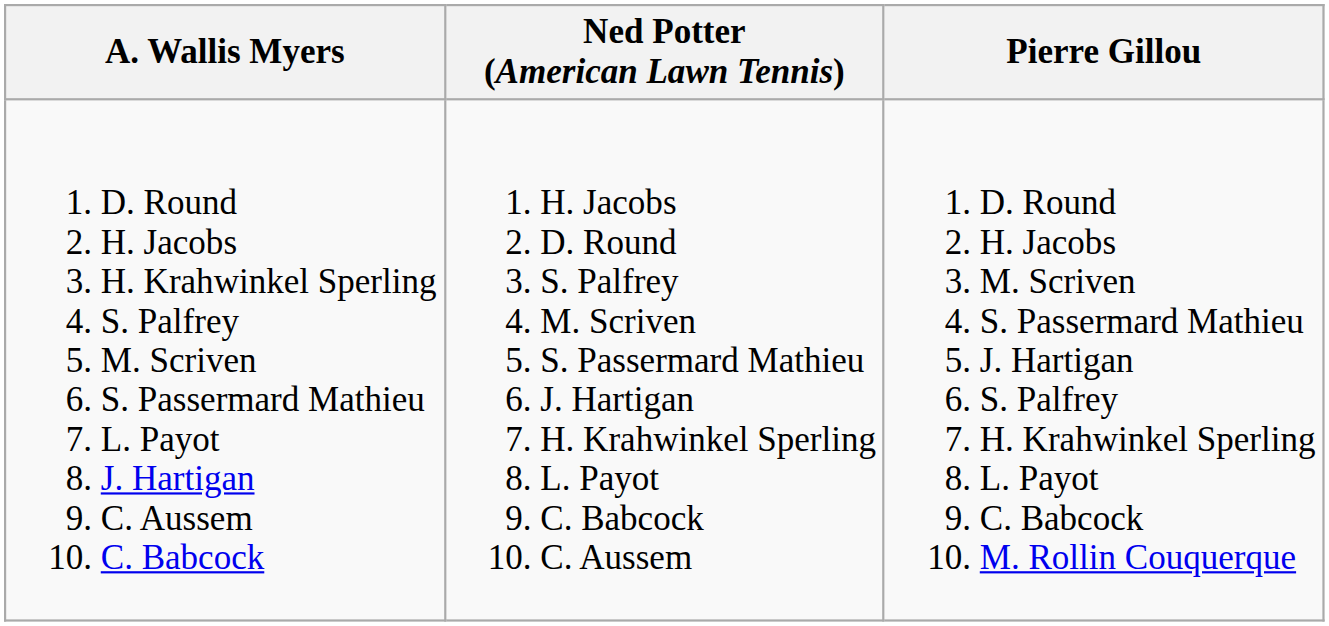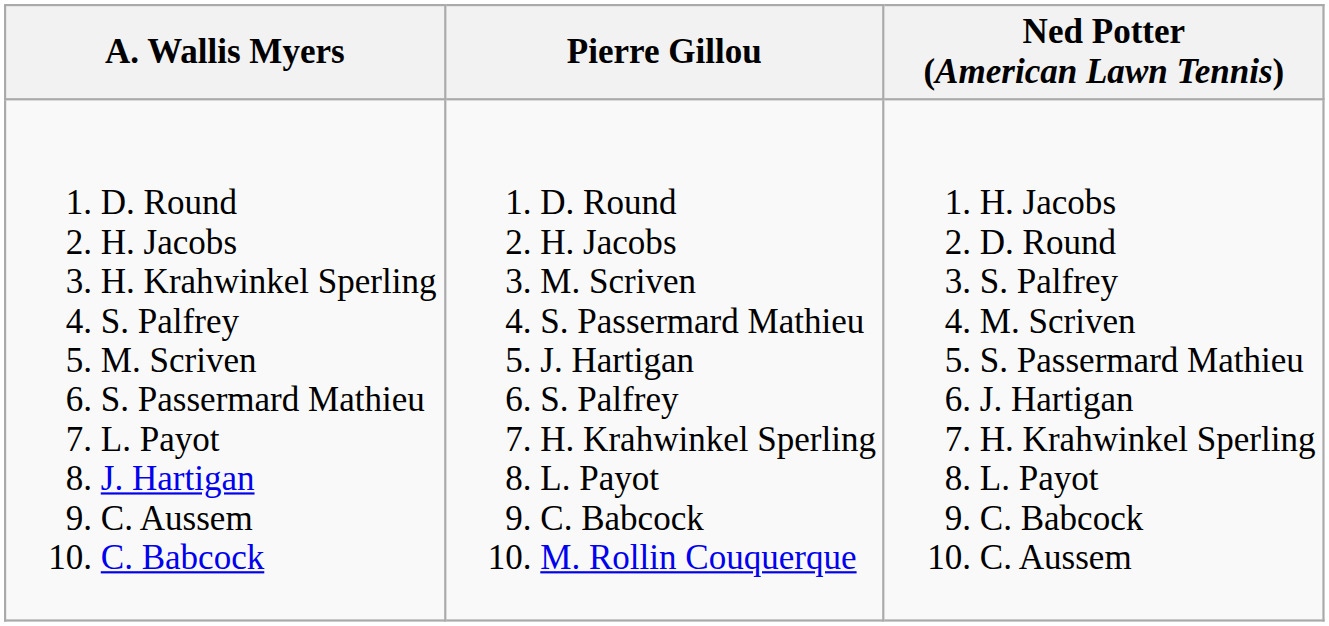columns swapped: (1104, 51) <-> (664, 51)
